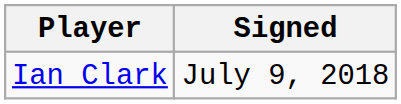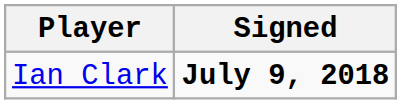(286, 76) normal -> (286, 76) bold
